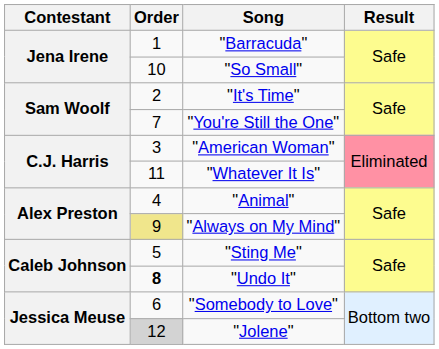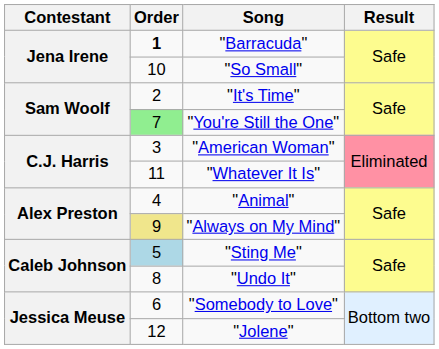(156, 43) normal -> (156, 43) bold
(156, 122) no background -> (156, 122) lightgreen background
(156, 252) no background -> (156, 252) lightblue background
(156, 278) bold -> (156, 278) normal
(156, 331) lightgrey background -> (156, 331) no background
